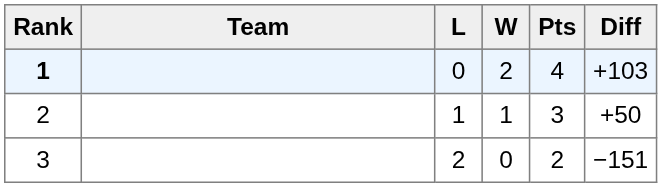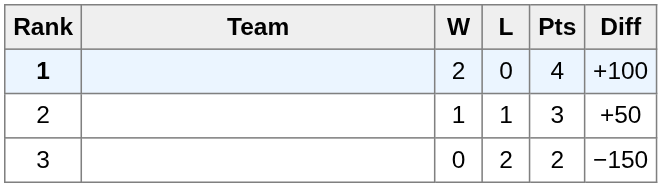columns swapped: (506, 26) <-> (459, 26)
(621, 71) +103 -> (621, 71) +100
(621, 159) −151 -> (621, 159) −150
